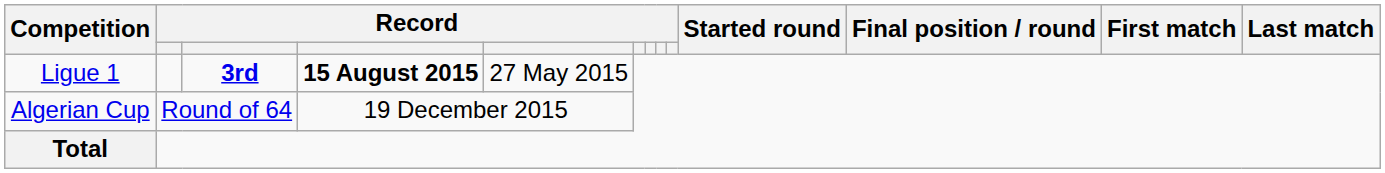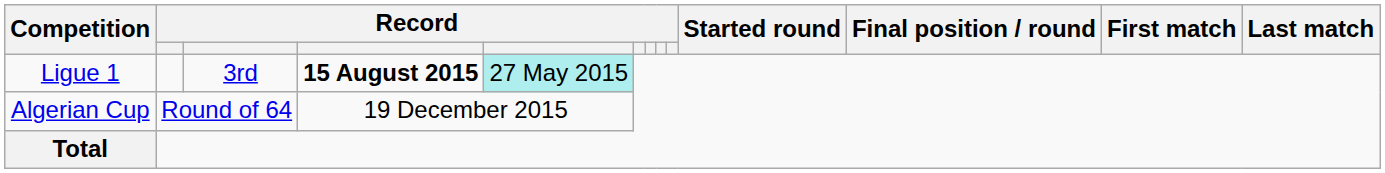(240, 72) bold -> (241, 72) normal
(559, 72) no background -> (559, 72) paleturquoise background
